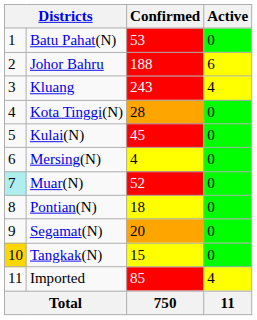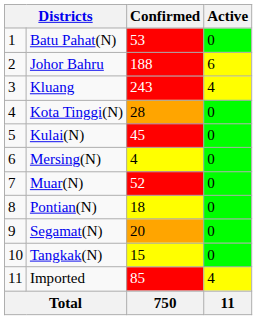(12, 183) paleturquoise background -> (12, 183) no background
(15, 254) gold background -> (15, 254) no background
